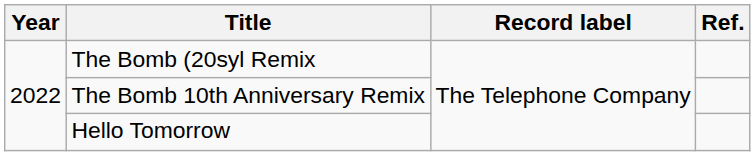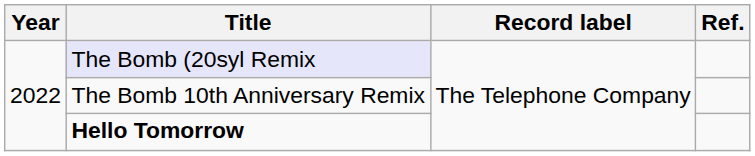(193, 58) no background -> (193, 58) lavender background
(151, 131) normal -> (158, 131) bold
